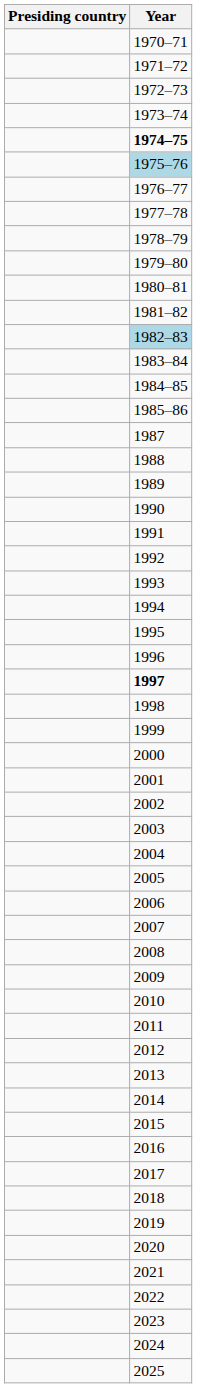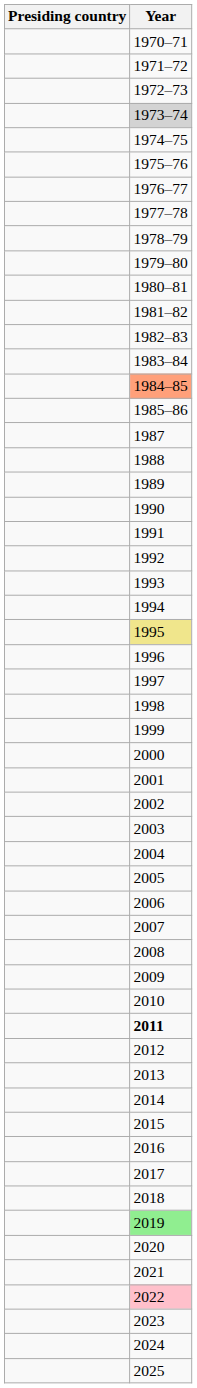(161, 115) no background -> (161, 115) lightgrey background
(161, 139) bold -> (161, 139) normal
(161, 164) lightblue background -> (161, 164) no background
(161, 336) lightblue background -> (161, 336) no background
(161, 386) no background -> (161, 386) lightsalmon background
(149, 632) no background -> (149, 632) khaki background
(149, 681) bold -> (149, 681) normal
(149, 1025) normal -> (149, 1025) bold
(149, 1222) no background -> (149, 1222) lightgreen background
(149, 1296) no background -> (149, 1296) pink background
